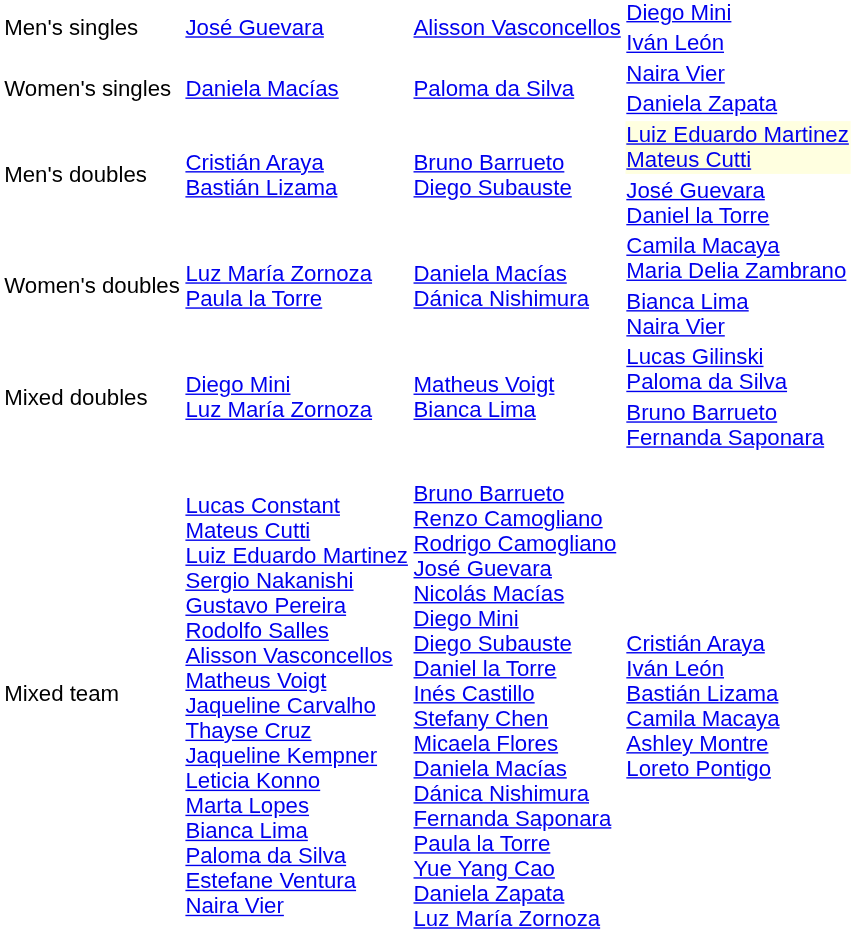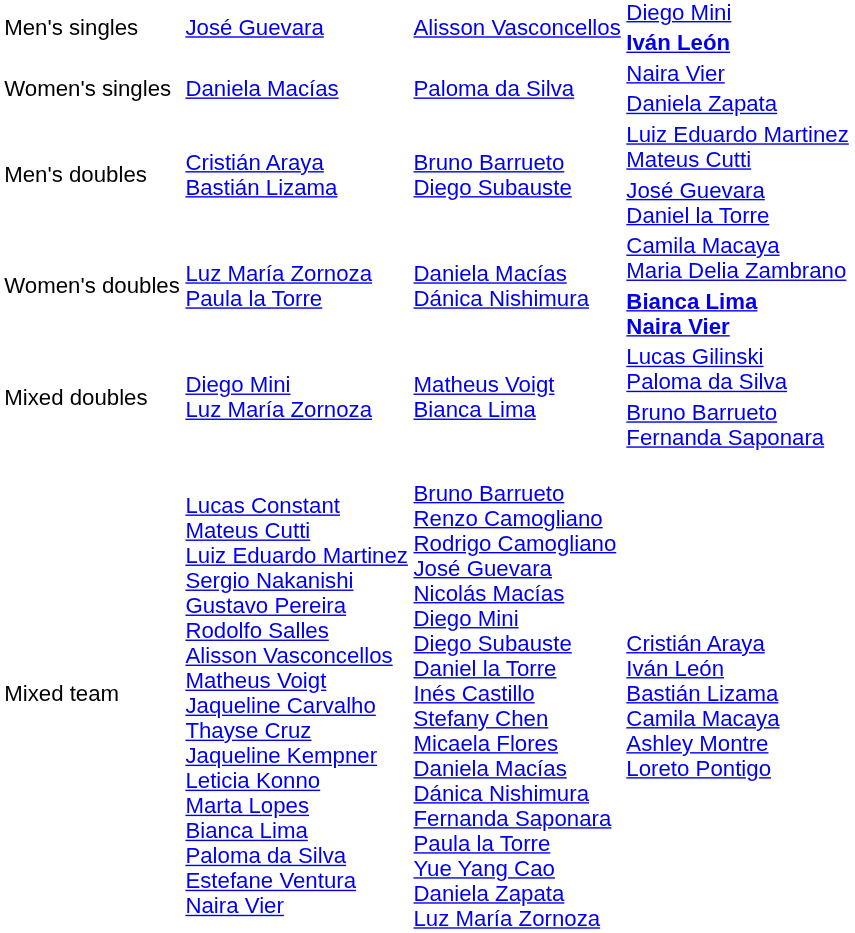(675, 43) normal -> (678, 43) bold
(738, 147) lightyellow background -> (738, 147) no background
(688, 314) normal -> (692, 314) bold
